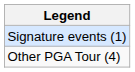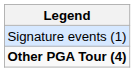(64, 57) normal -> (67, 57) bold
